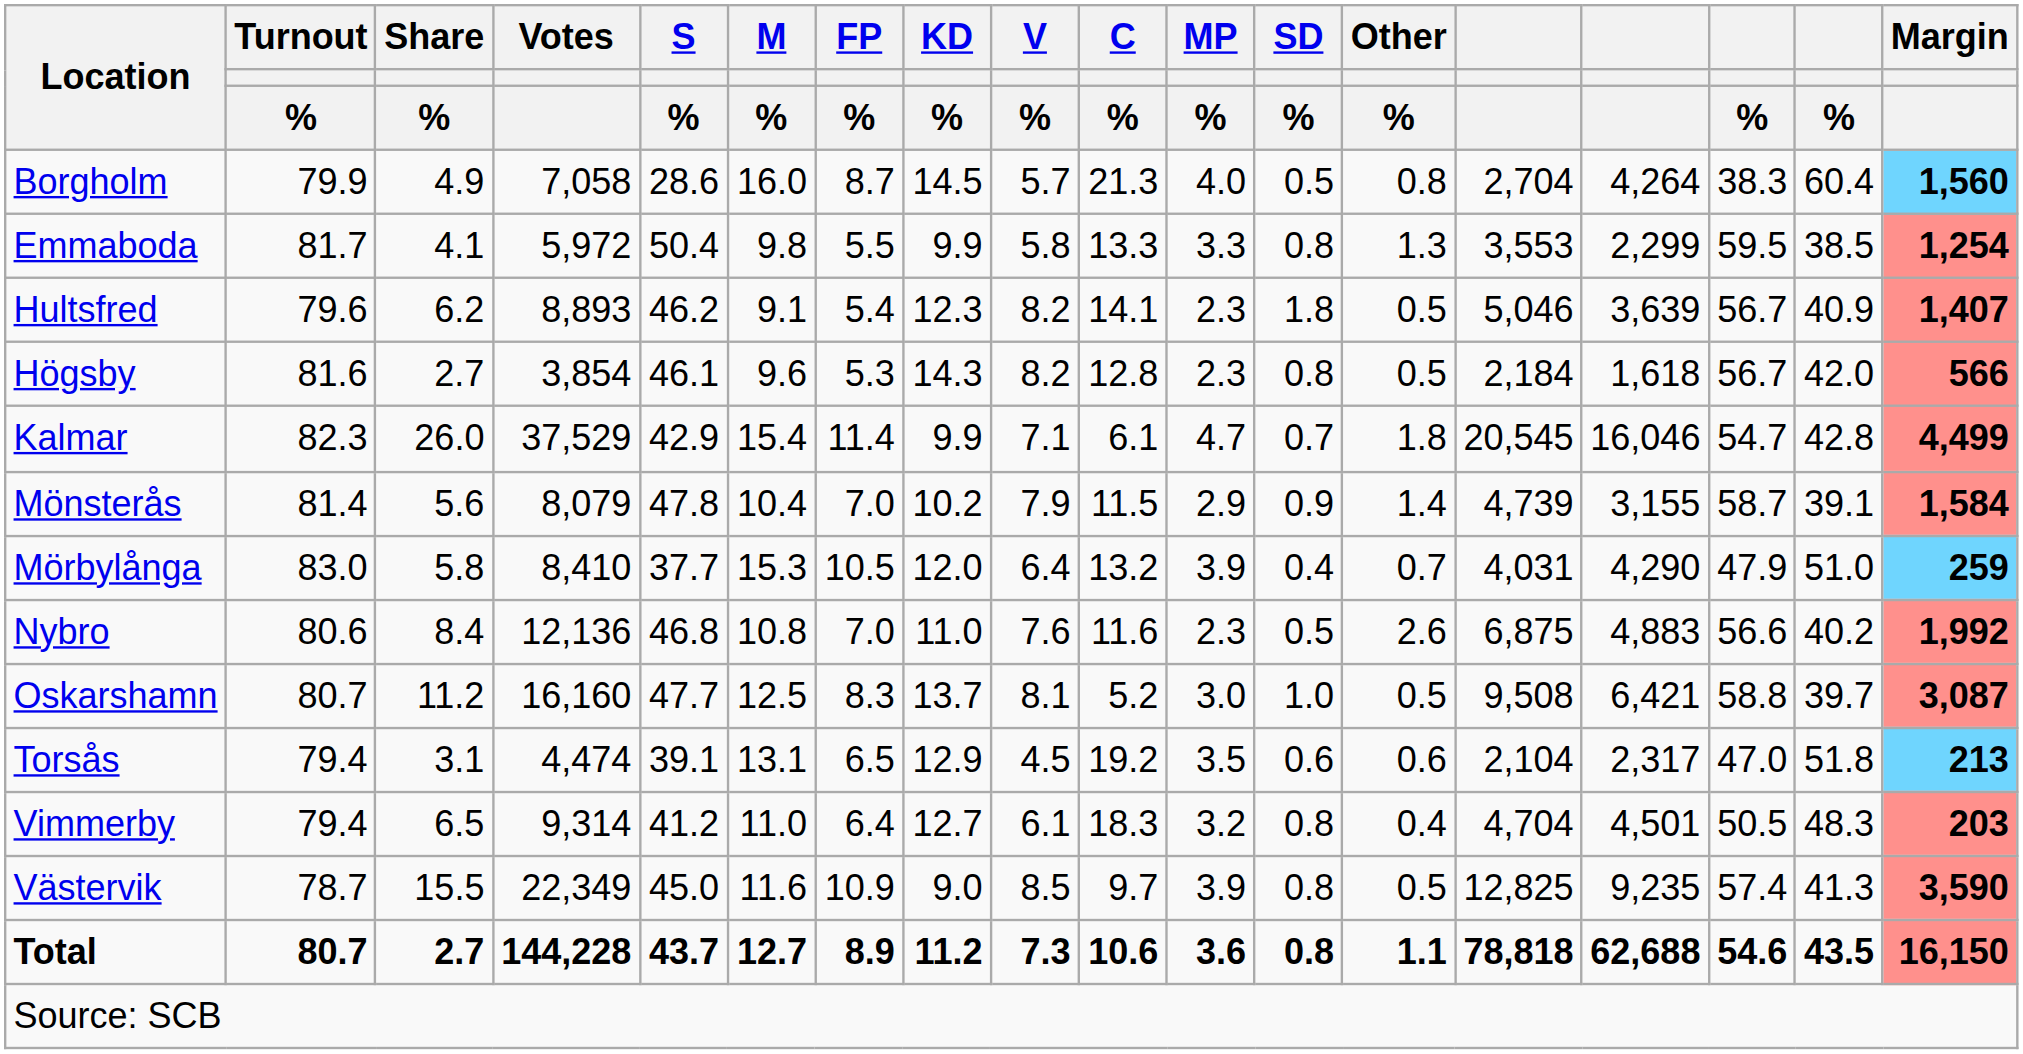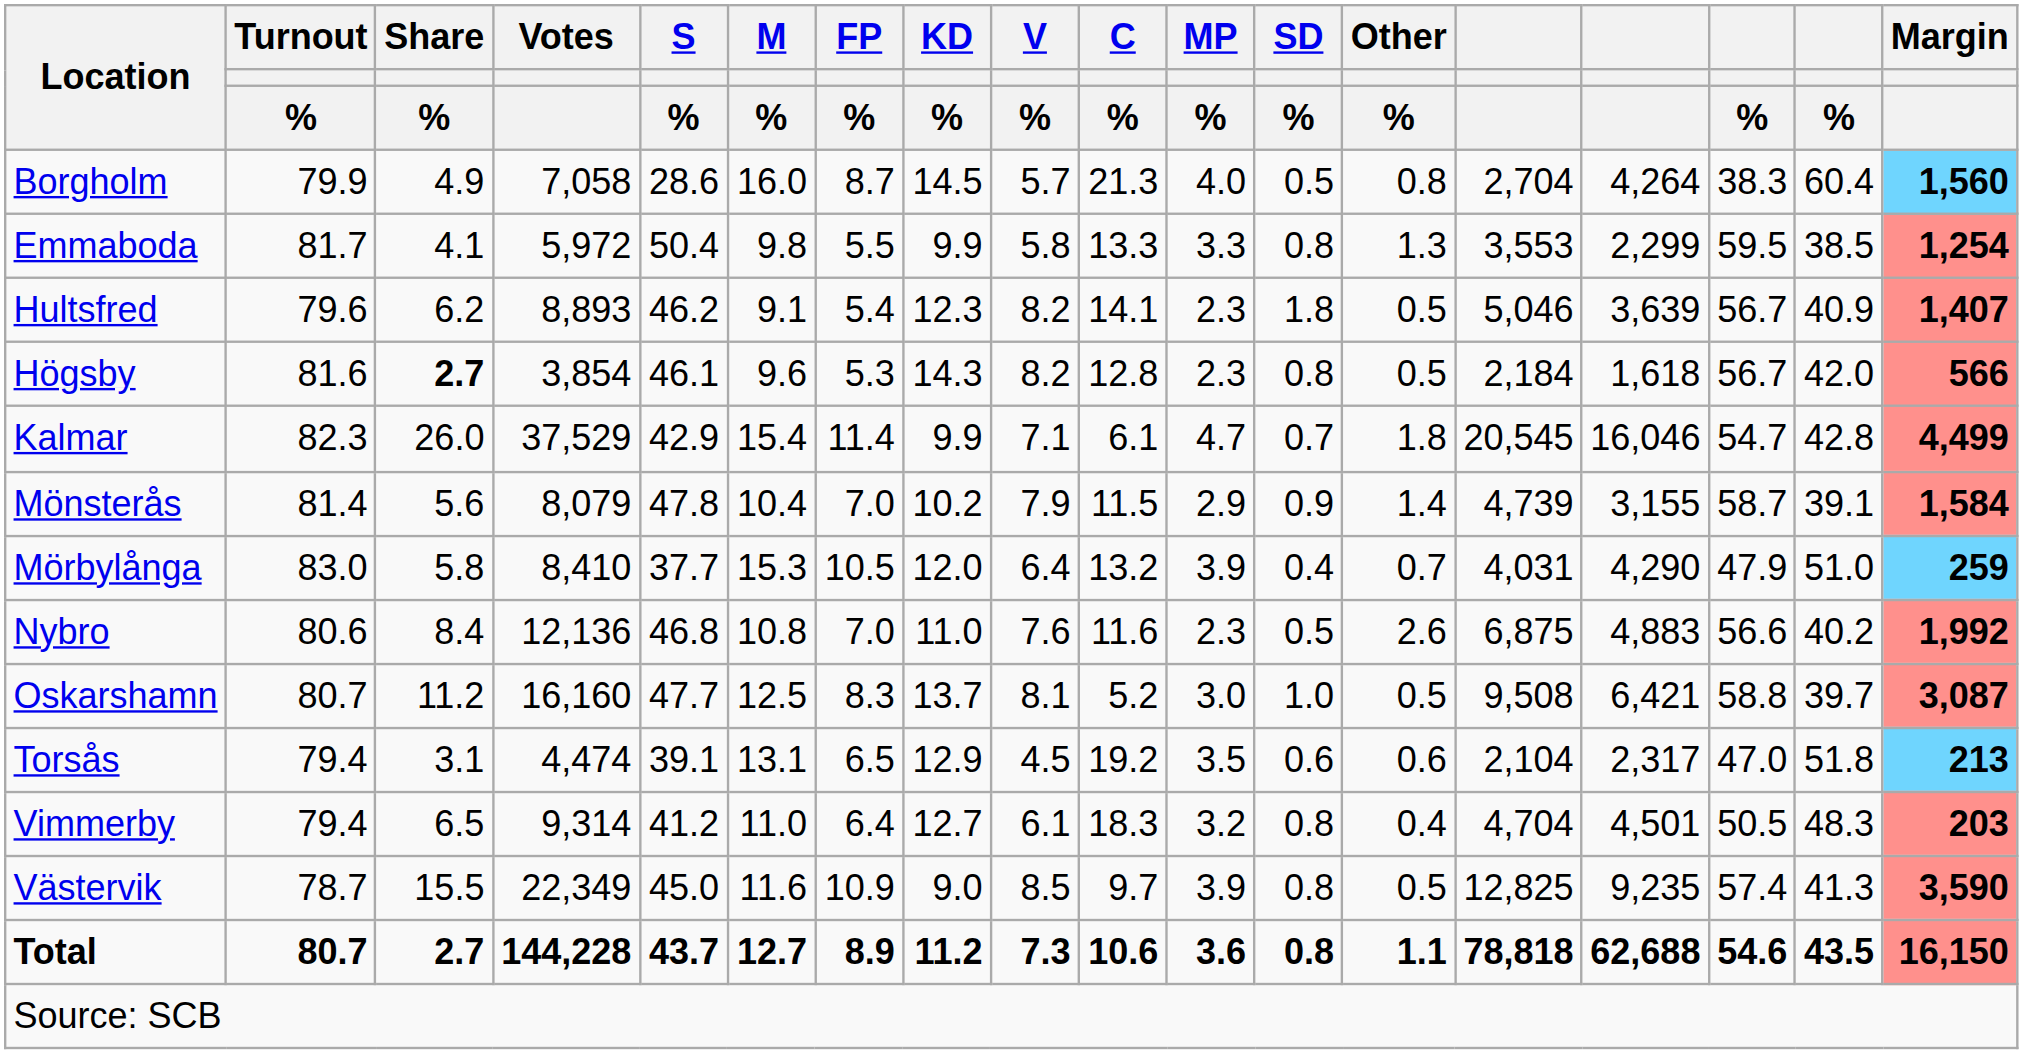(459, 374) normal -> (459, 374) bold
